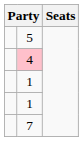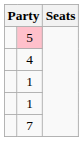(30, 37) no background -> (30, 37) pink background
(30, 59) pink background -> (30, 59) no background
